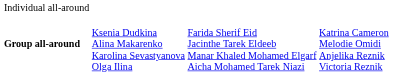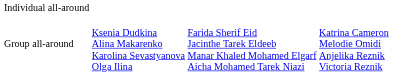(42, 44) bold -> (39, 44) normal
